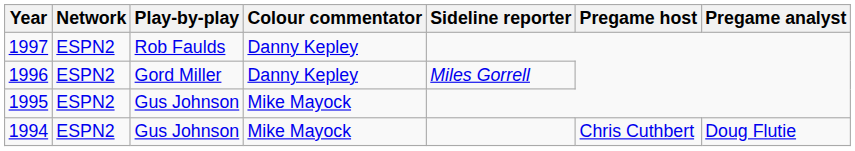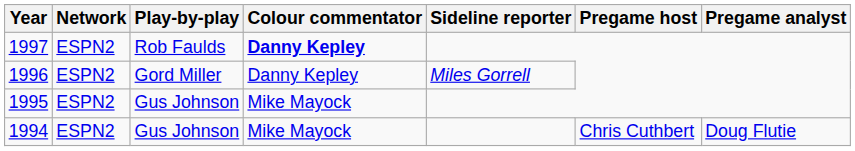(303, 46) normal -> (306, 46) bold
